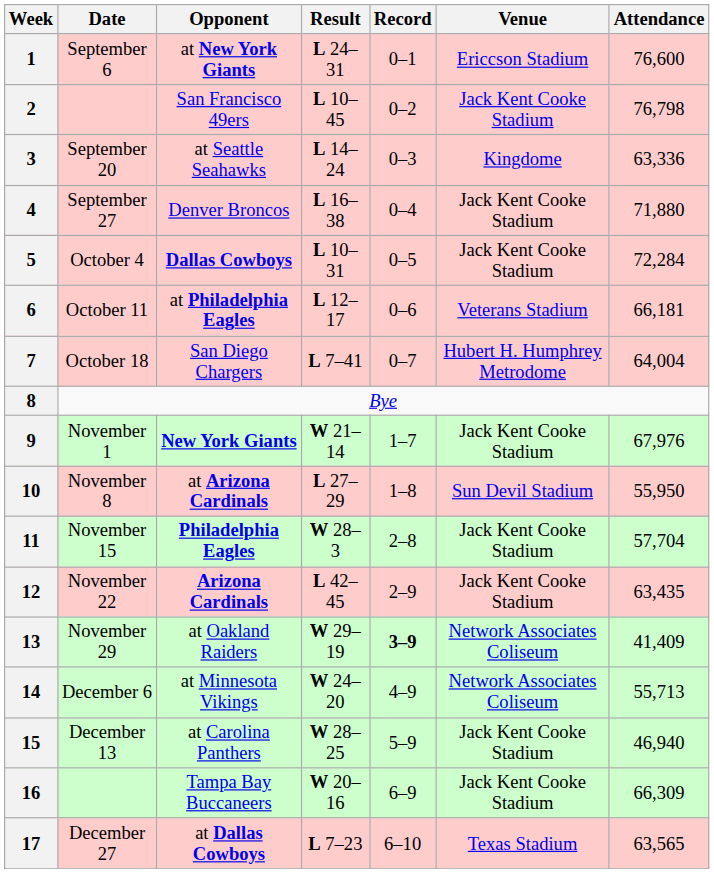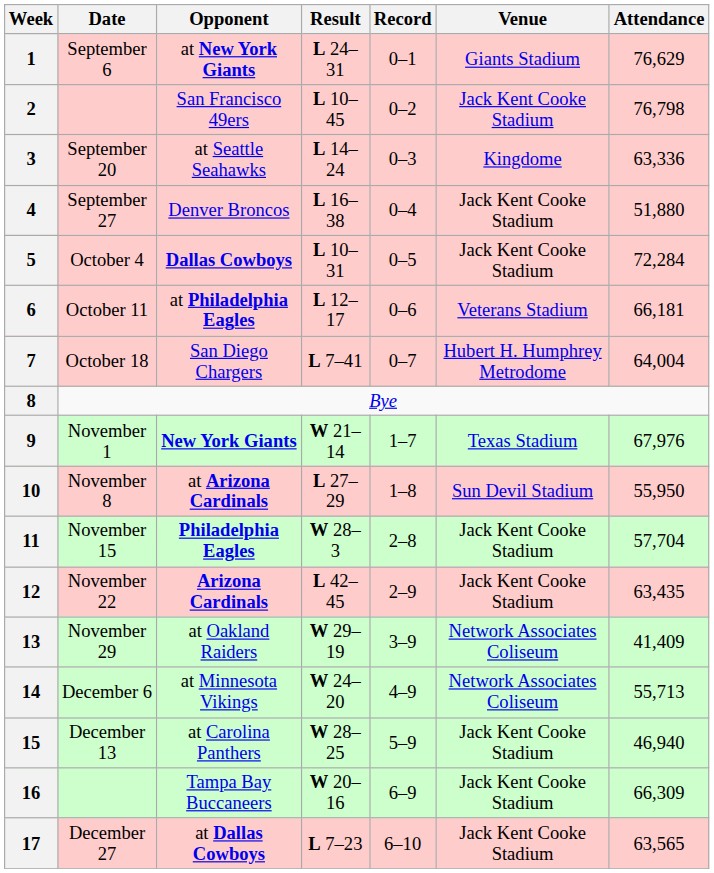(523, 59) Ericcson Stadium -> (523, 59) Giants Stadium
(659, 59) 76,600 -> (659, 59) 76,629
(659, 210) 71,880 -> (659, 210) 51,880
(523, 440) Jack Kent Cooke Stadium -> (523, 440) Texas Stadium
(403, 641) bold -> (403, 641) normal
(523, 843) Texas Stadium -> (523, 843) Jack Kent Cooke Stadium
